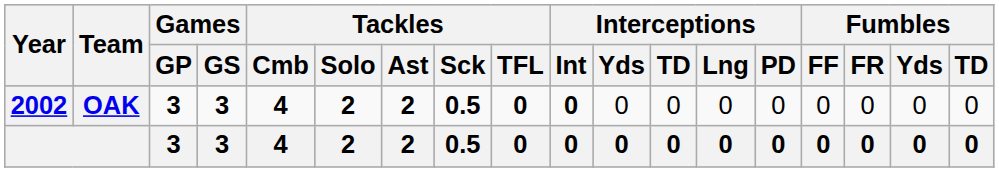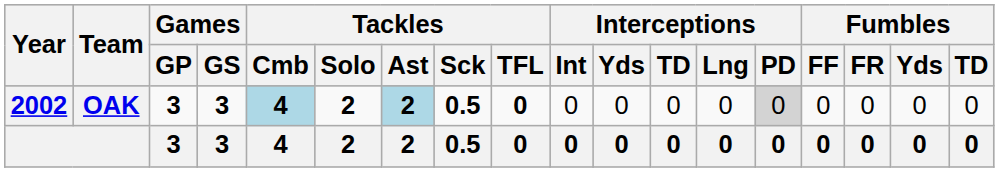(281, 105) no background -> (281, 105) lightblue background
(408, 105) no background -> (408, 105) lightblue background
(571, 105) bold -> (571, 105) normal
(778, 105) no background -> (778, 105) lightgrey background
